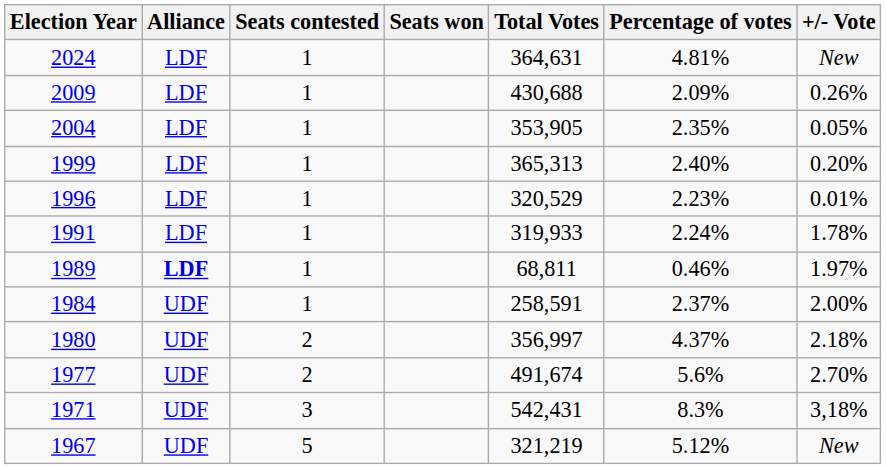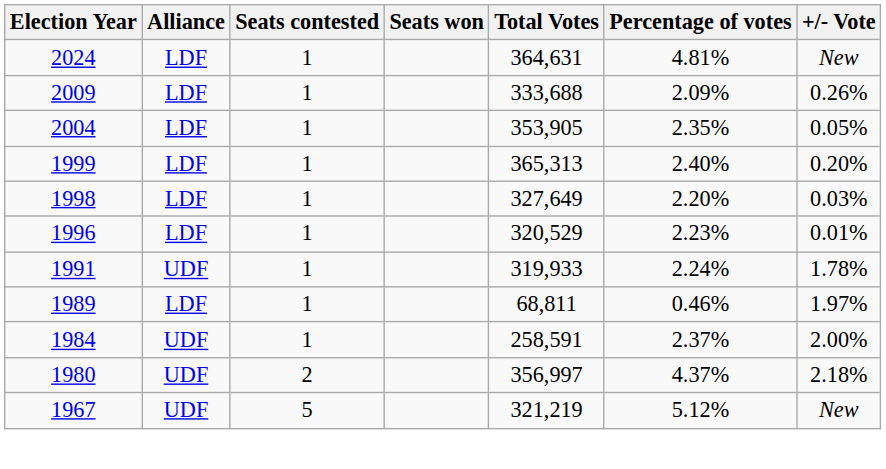(547, 92) 430,688 -> (547, 92) 333,688
+ row: (73, 198)
(186, 233) LDF -> (186, 269) UDF
(186, 269) bold -> (186, 304) normal
- row: (73, 374)
- row: (73, 410)
